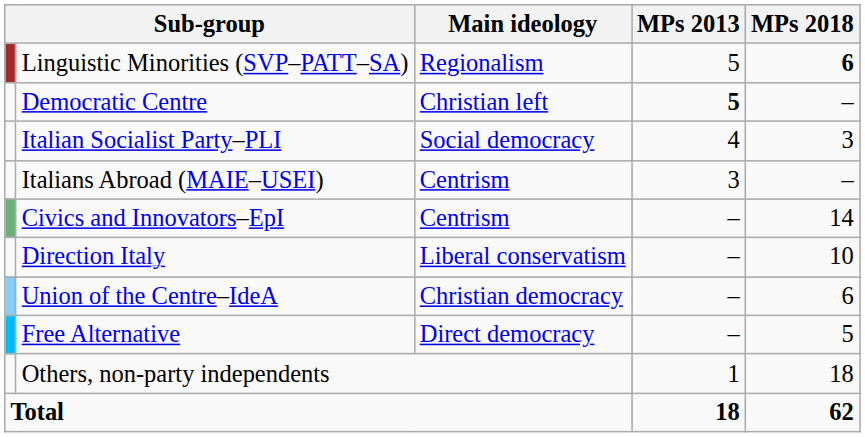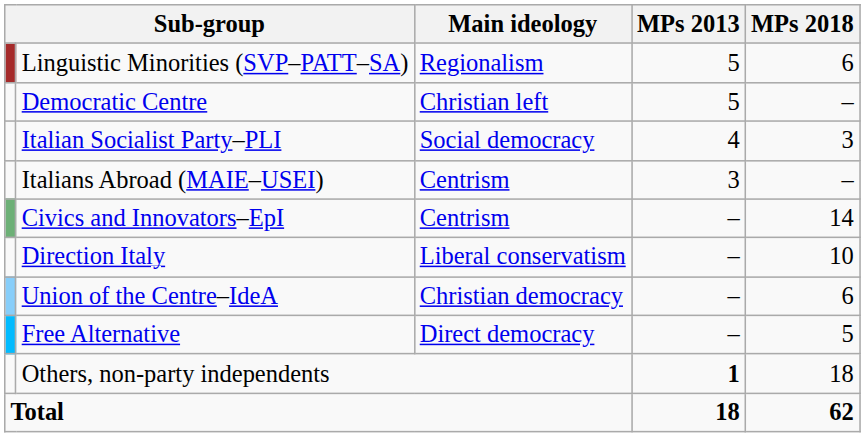(848, 62) bold -> (848, 62) normal
(734, 101) bold -> (734, 101) normal
(734, 373) normal -> (734, 373) bold
